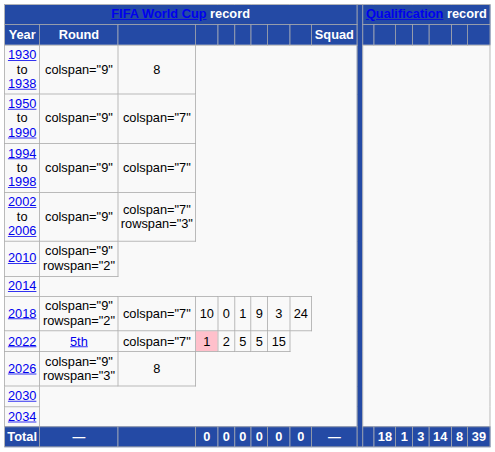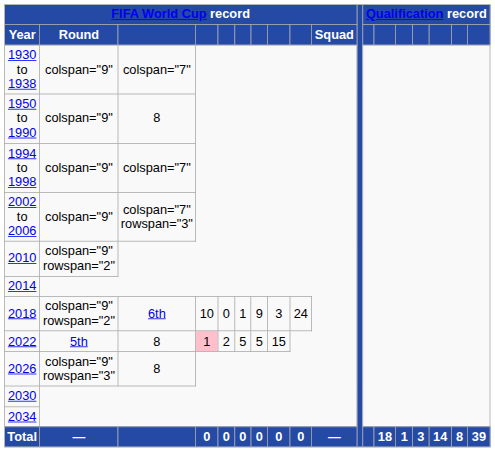(157, 69) 8 -> (157, 69) colspan="7"
(157, 118) colspan="7" -> (157, 118) 8
(157, 313) colspan="7" -> (157, 313) 6th
(157, 341) colspan="7" -> (157, 341) 8
